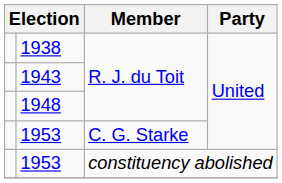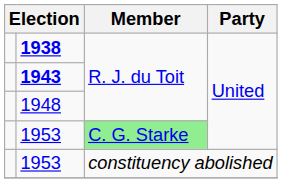(41, 47) normal -> (41, 47) bold
(41, 76) normal -> (41, 76) bold
(138, 134) no background -> (138, 134) lightgreen background
